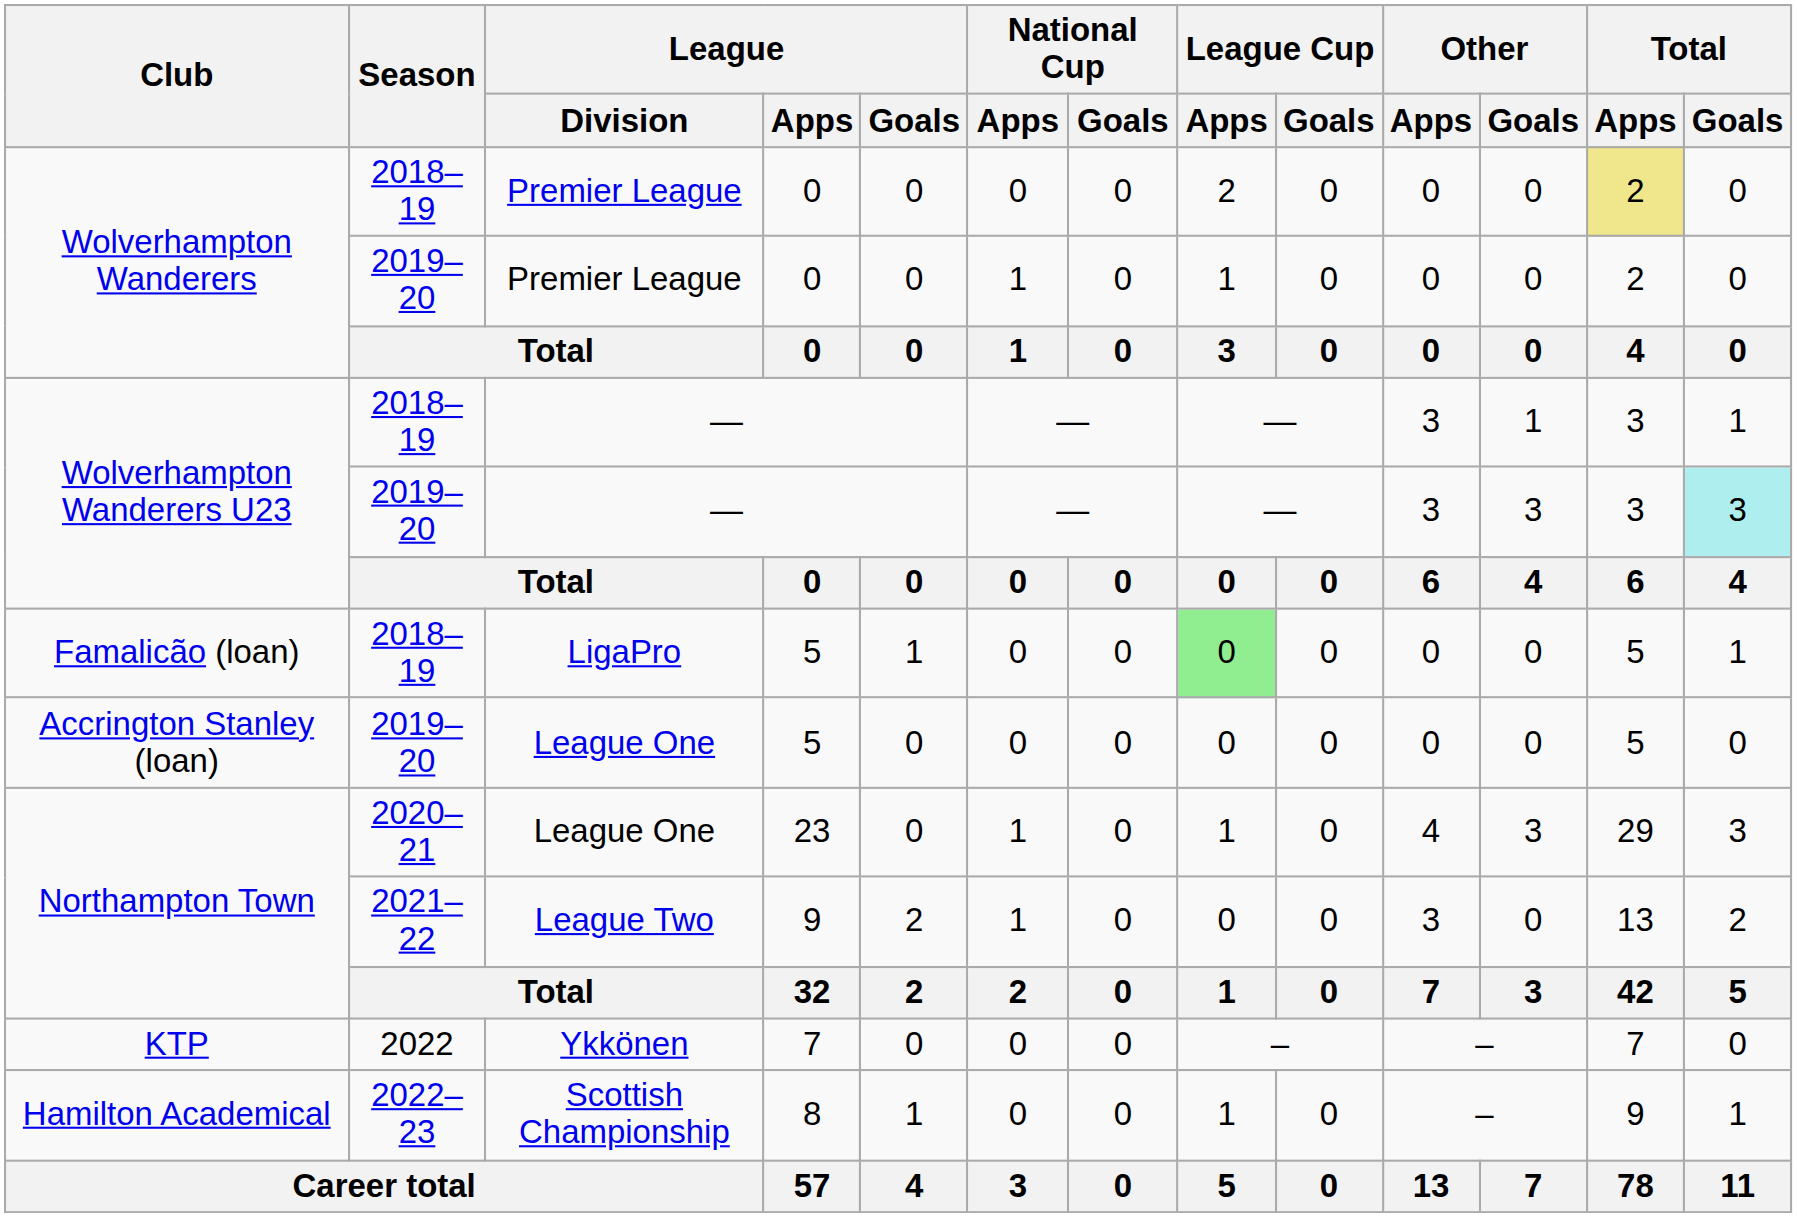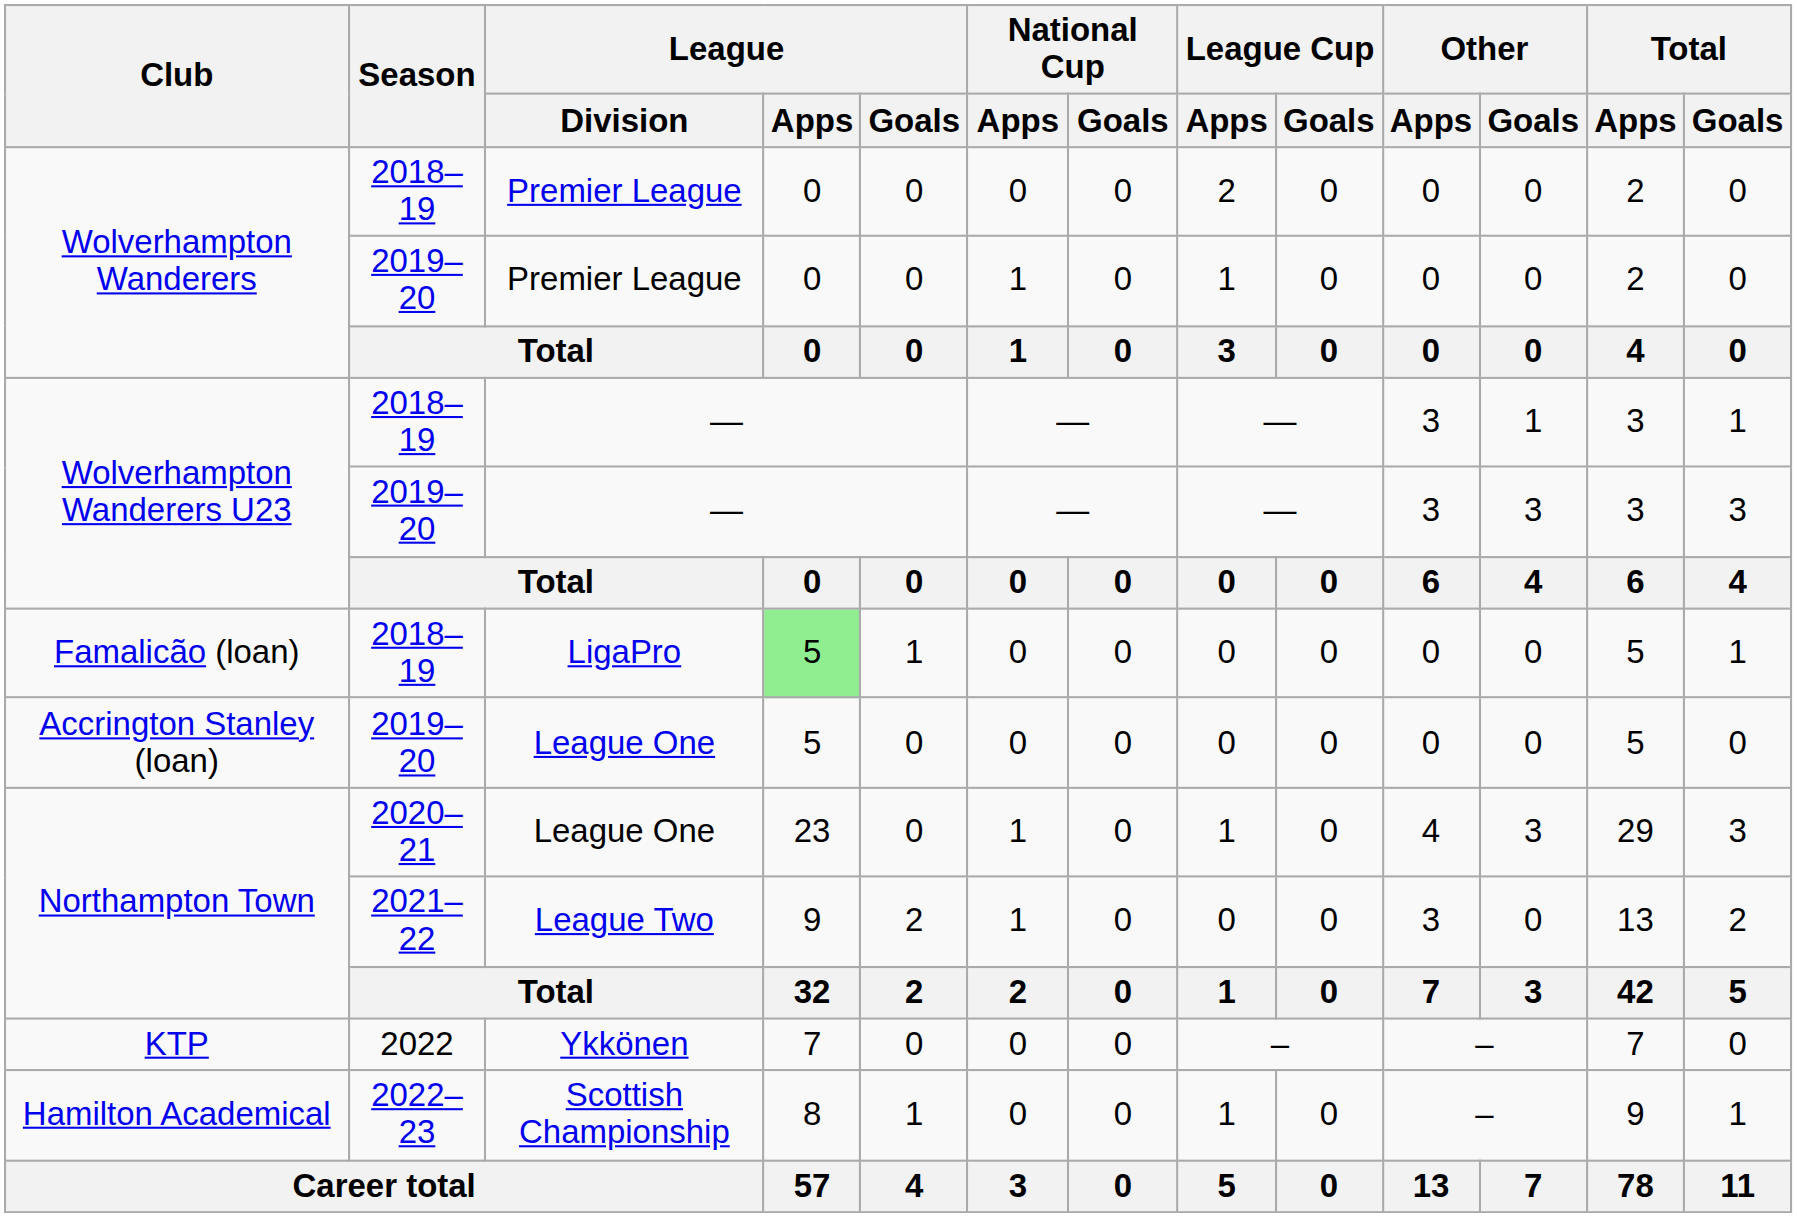(1635, 190) khaki background -> (1635, 190) no background
(1738, 511) paleturquoise background -> (1738, 511) no background
(812, 652) no background -> (812, 652) lightgreen background
(1227, 652) lightgreen background -> (1227, 652) no background
